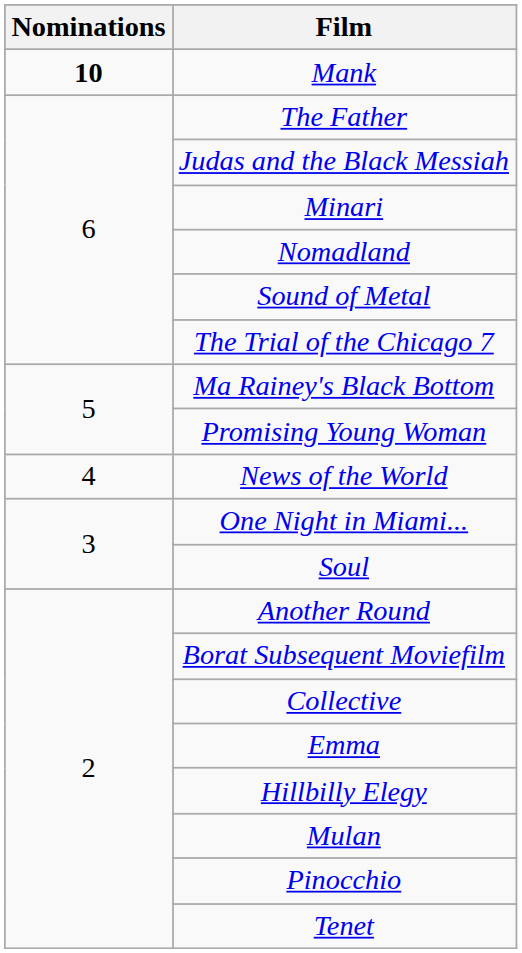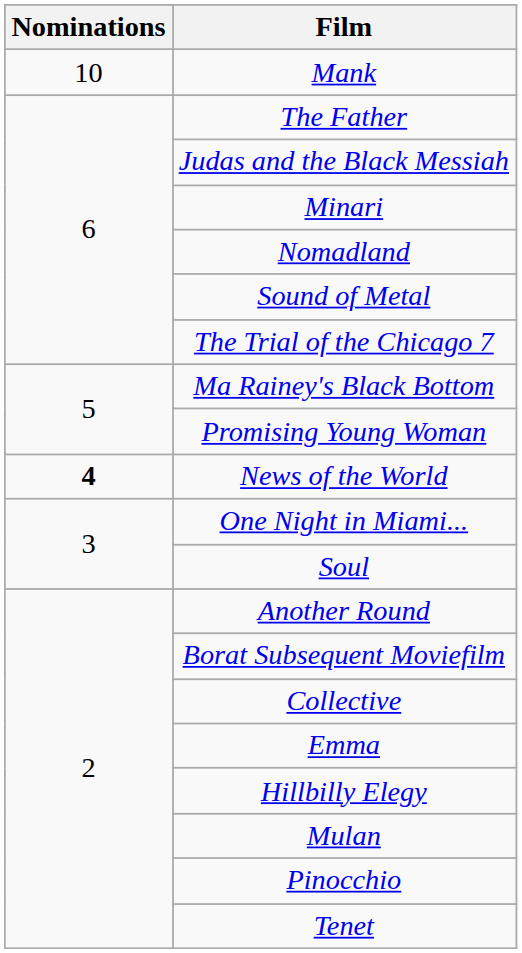(89, 71) bold -> (89, 71) normal
(89, 476) normal -> (89, 476) bold
